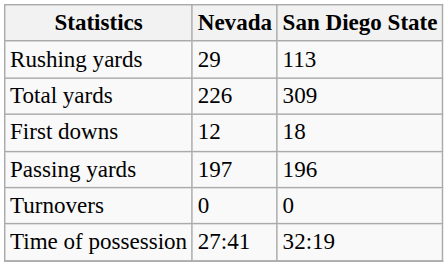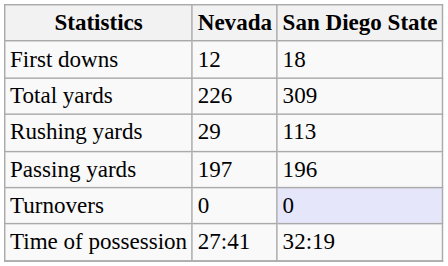rows swapped: (64, 132) <-> (76, 59)
(288, 205) no background -> (288, 205) lavender background
